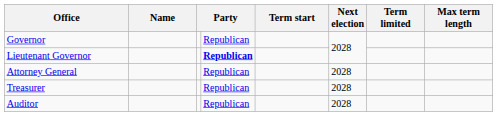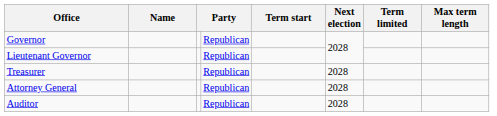(228, 55) bold -> (226, 55) normal
rows swapped: (42, 71) <-> (26, 87)
